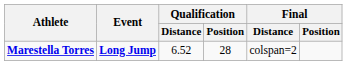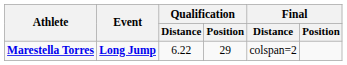(181, 51) 6.52 -> (181, 51) 6.22
(225, 51) 28 -> (225, 51) 29
